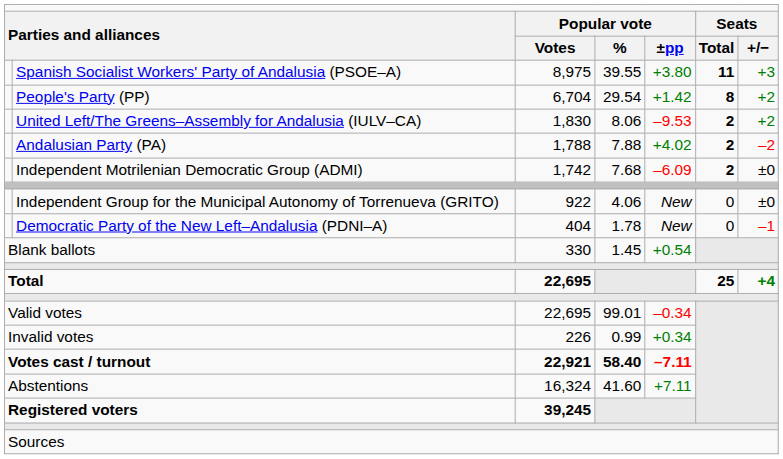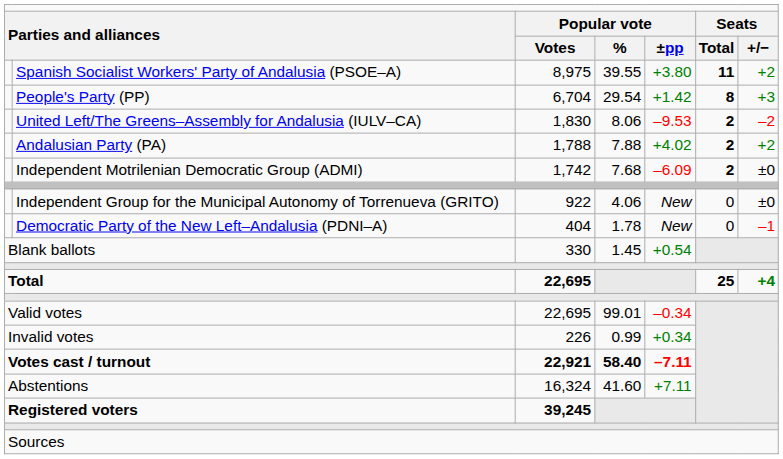(766, 72) +3 -> (766, 72) +2
(766, 96) +2 -> (766, 96) +3
(766, 121) +2 -> (766, 121) –2
(766, 145) –2 -> (766, 145) +2
